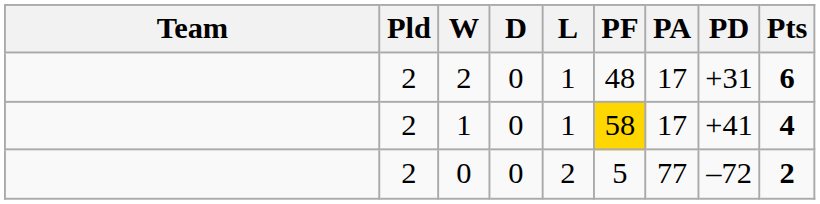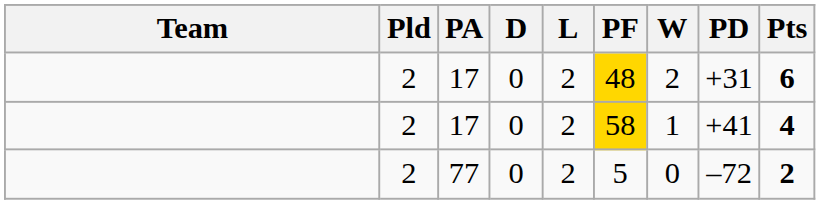columns swapped: (464, 28) <-> (672, 28)
(568, 76) 1 -> (568, 76) 2
(620, 76) no background -> (620, 76) gold background
(568, 125) 1 -> (568, 125) 2
